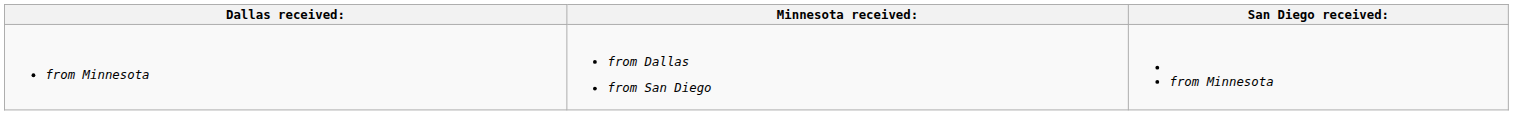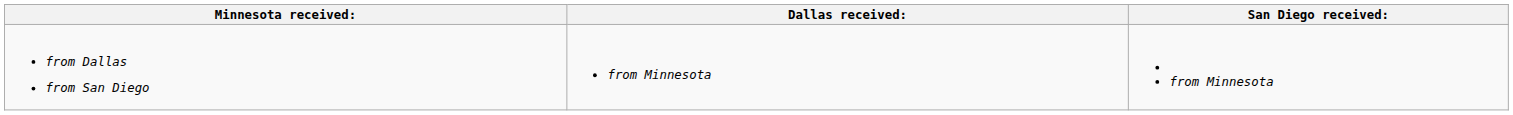columns swapped: (285, 15) <-> (848, 15)
